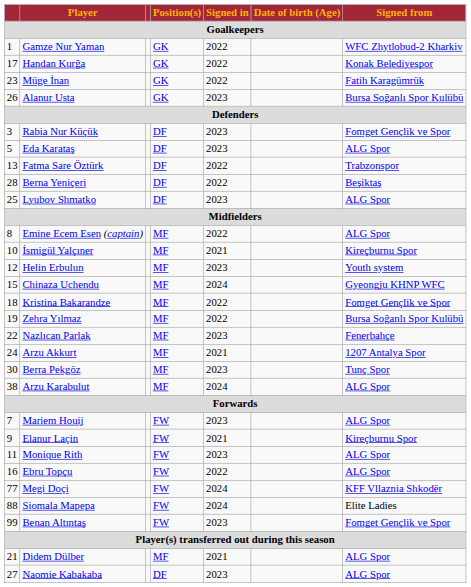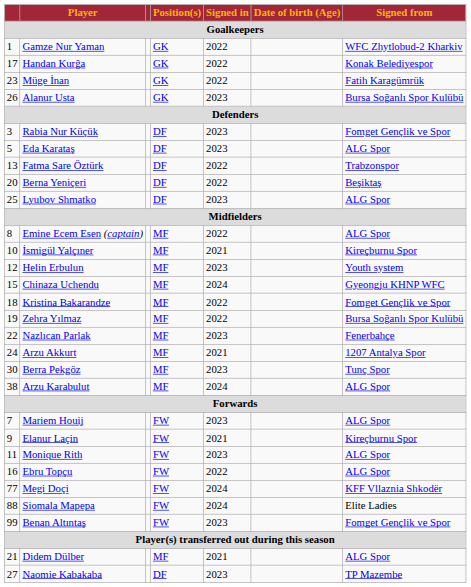(12, 183) 28 -> (12, 183) 20
(368, 574) ALG Spor -> (374, 574) TP Mazembe
